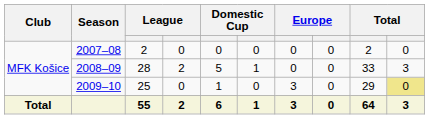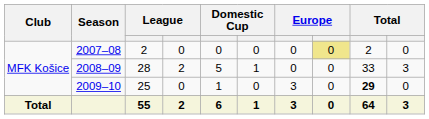(331, 50) no background -> (331, 50) khaki background
(368, 87) normal -> (368, 87) bold
(406, 87) khaki background -> (406, 87) no background
